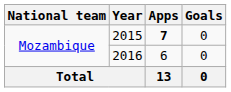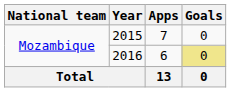(164, 35) bold -> (164, 35) normal
(204, 56) no background -> (204, 56) khaki background
